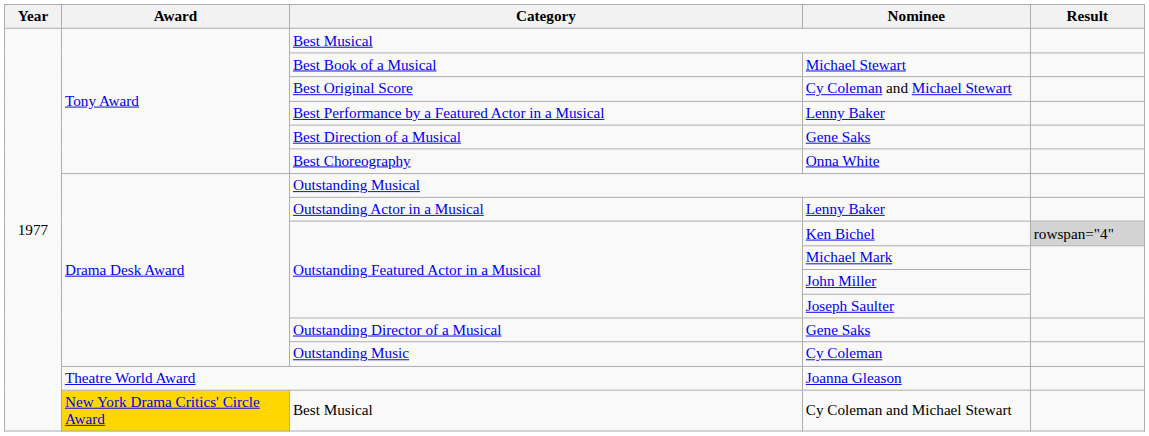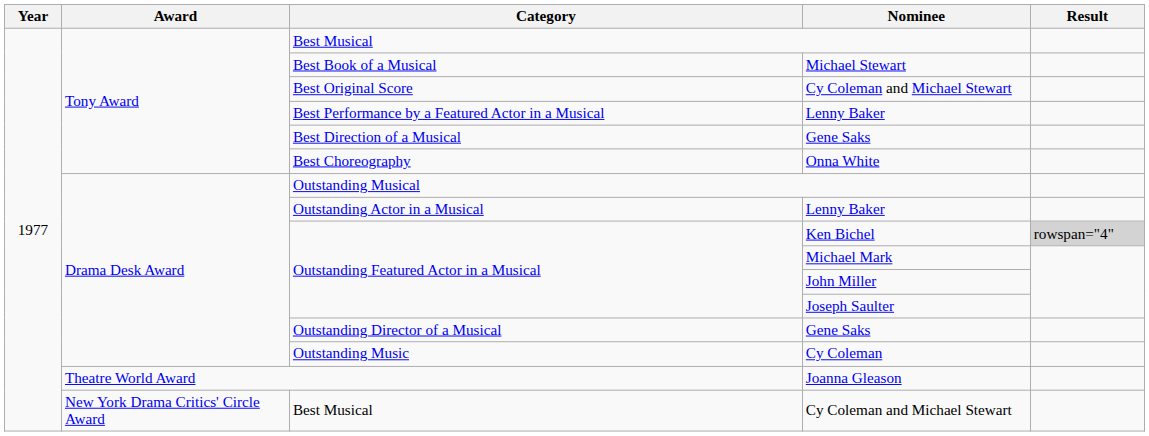(162, 410) gold background -> (162, 410) no background
